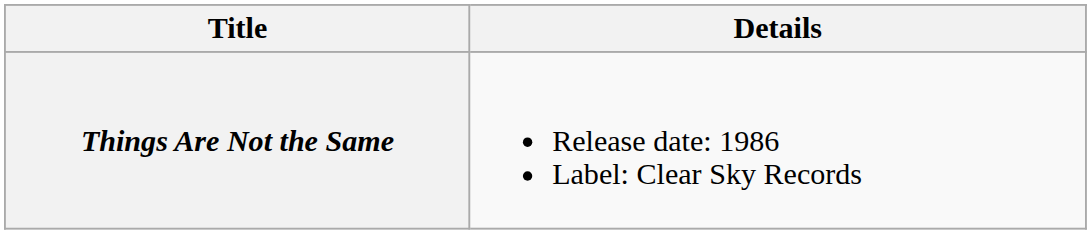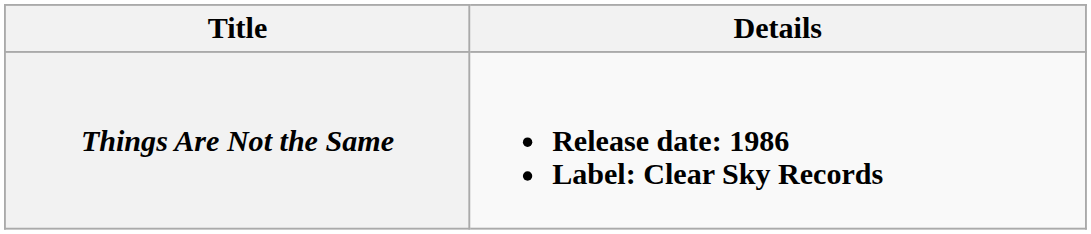(778, 157) normal -> (778, 157) bold
